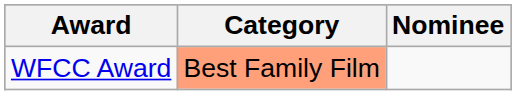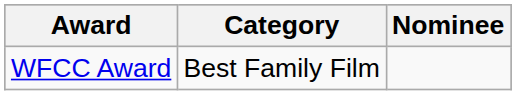(282, 67) lightsalmon background -> (282, 67) no background
